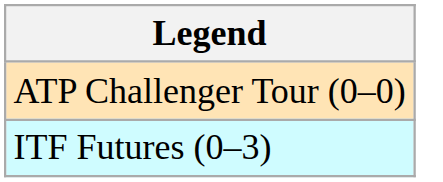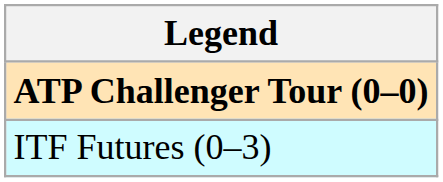(210, 90) normal -> (221, 90) bold
